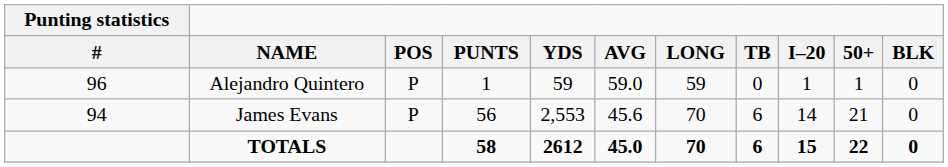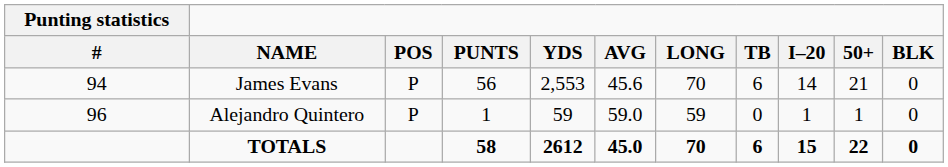rows swapped: (287, 114) <-> (287, 83)
